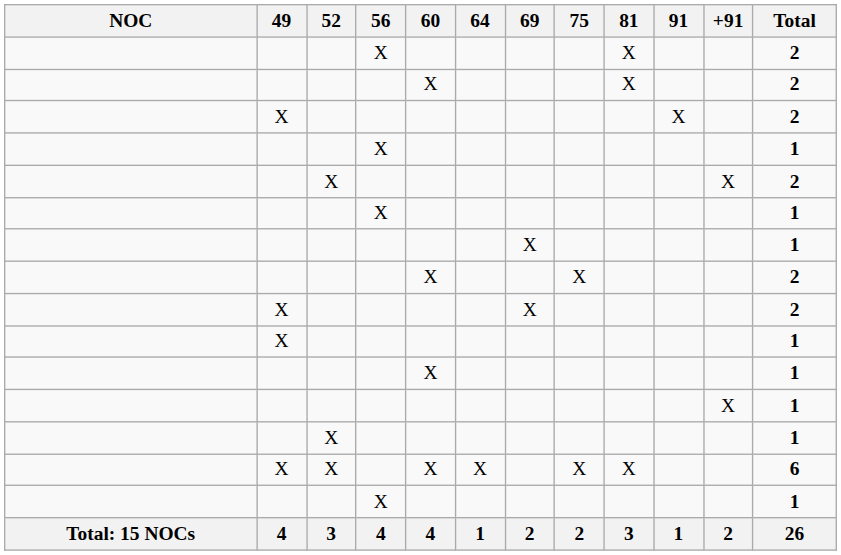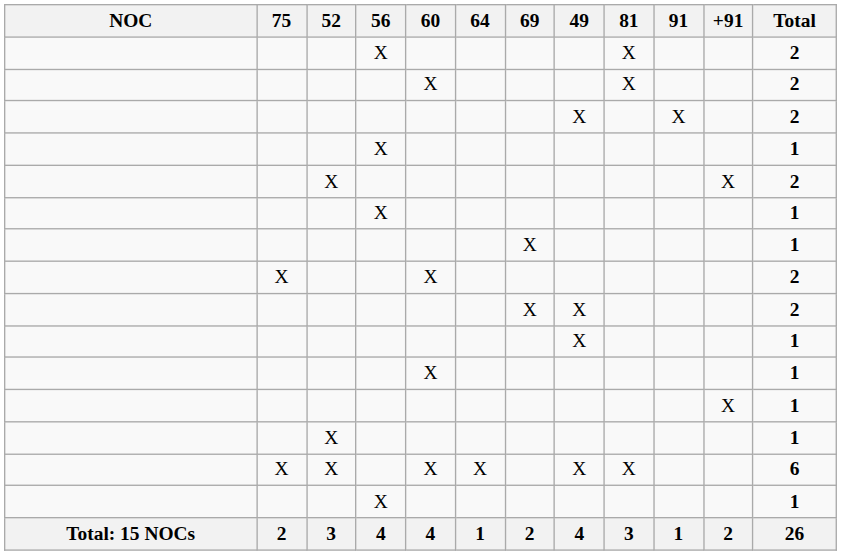columns swapped: (282, 20) <-> (579, 20)
